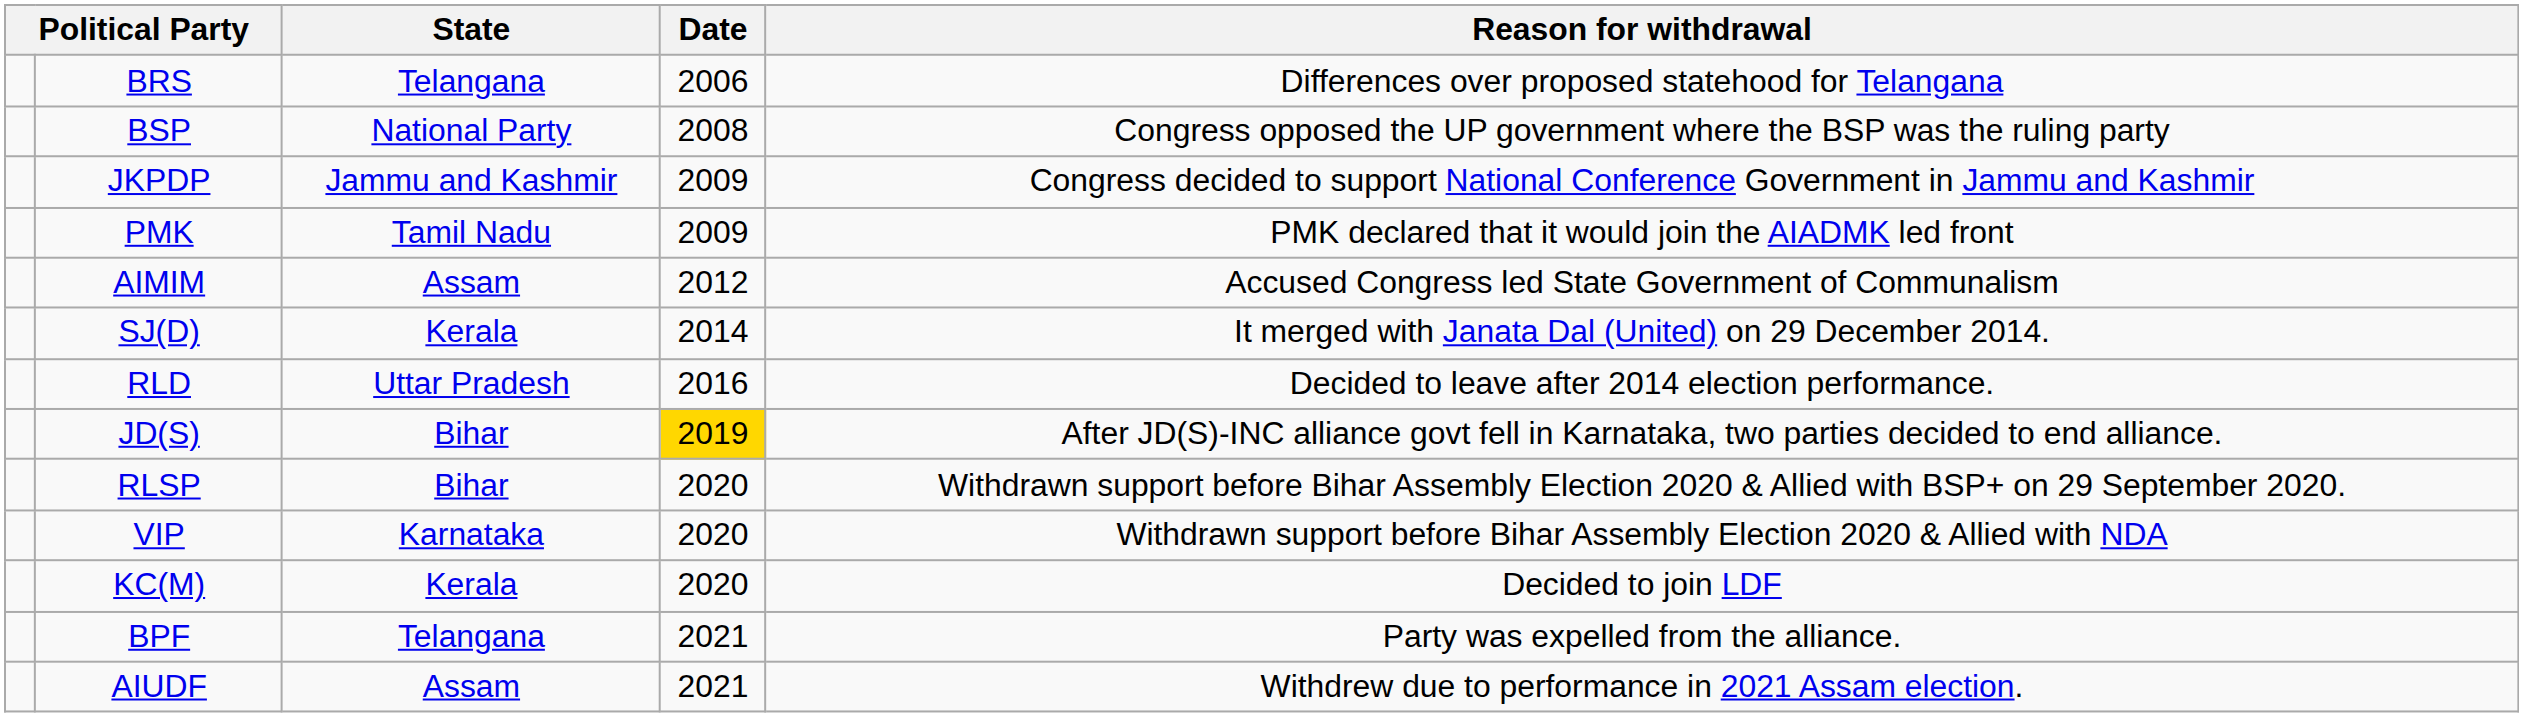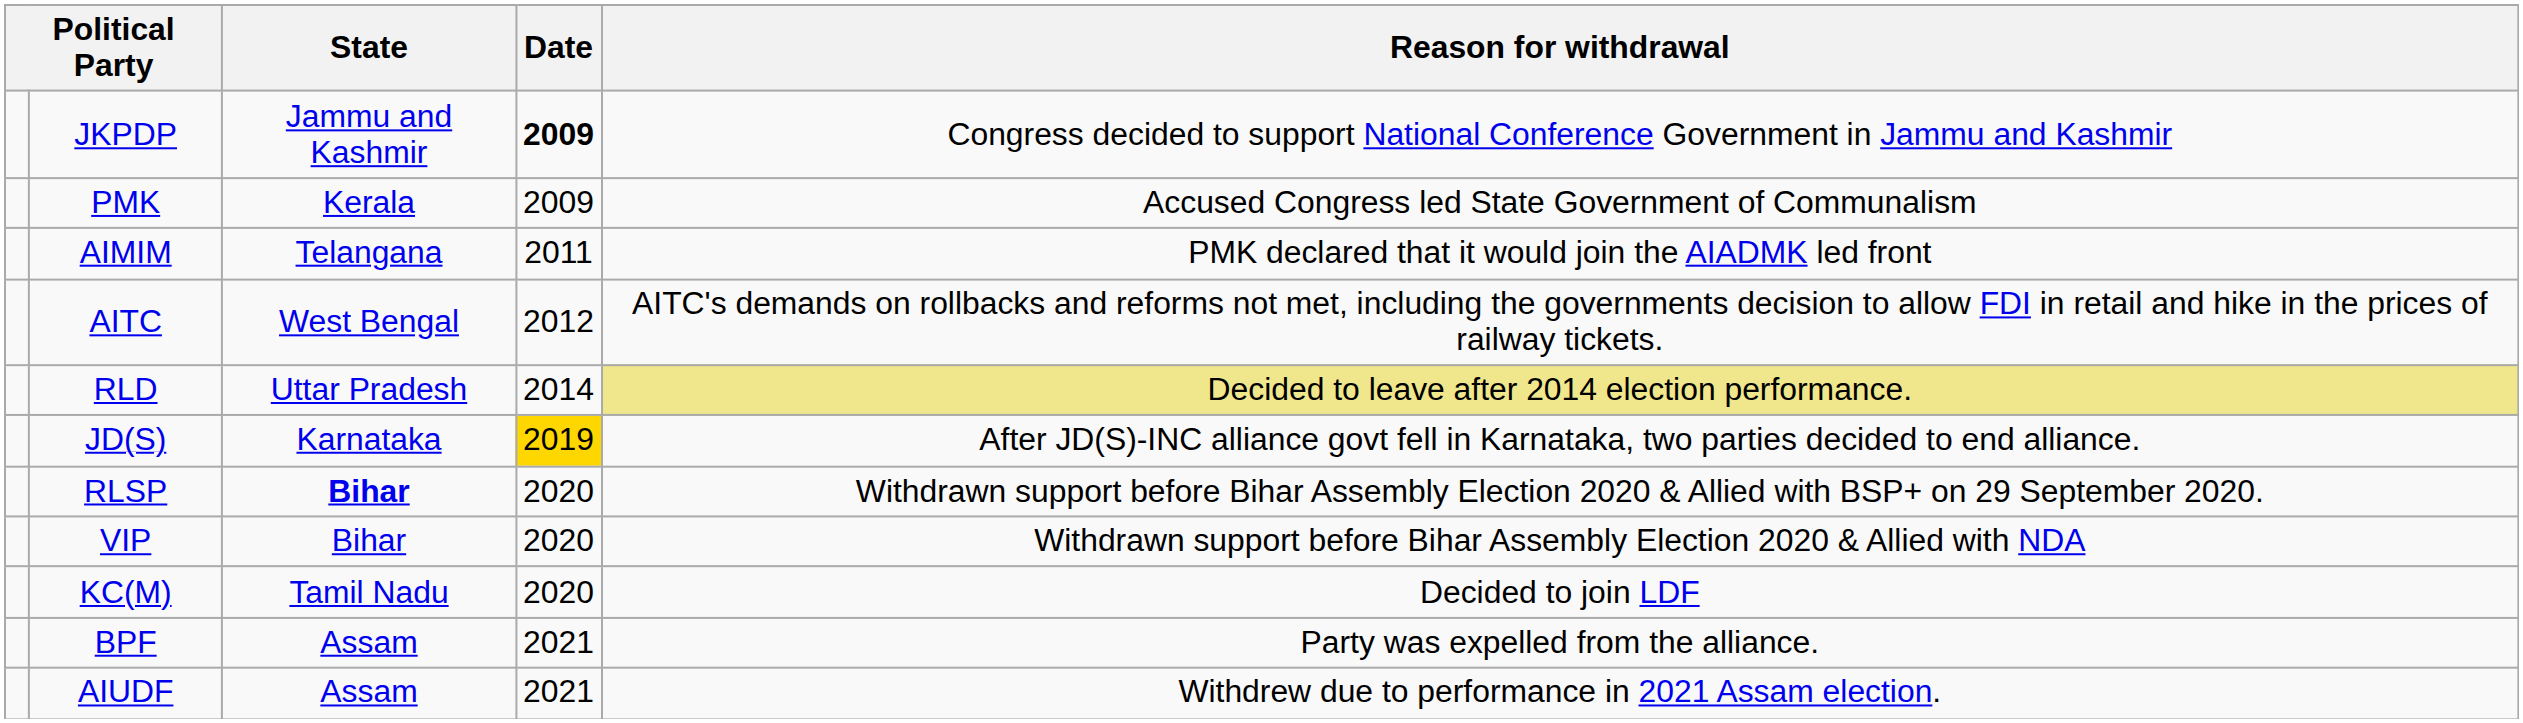- row: (159, 80)
- row: (159, 130)
(713, 181) normal -> (559, 133) bold
(471, 231) Tamil Nadu -> (369, 202) Kerala
(1642, 231) PMK declared that it would join the AIADMK led front -> (1560, 202) Accused Congress led State Government of Communalism
(471, 282) Assam -> (369, 252) Telangana
(713, 282) 2012 -> (559, 252) 2011
(1642, 282) Accused Congress led State Government of Communalism -> (1560, 252) PMK declared that it would join the AIADMK led front
+ row: (126, 321)
- row: (159, 332)
(713, 383) 2016 -> (559, 389) 2014
(1642, 383) no background -> (1560, 389) khaki background
(471, 433) Bihar -> (369, 440) Karnataka
(471, 484) normal -> (369, 490) bold
(471, 534) Karnataka -> (369, 541) Bihar
(471, 585) Kerala -> (369, 591) Tamil Nadu
(471, 635) Telangana -> (369, 642) Assam
